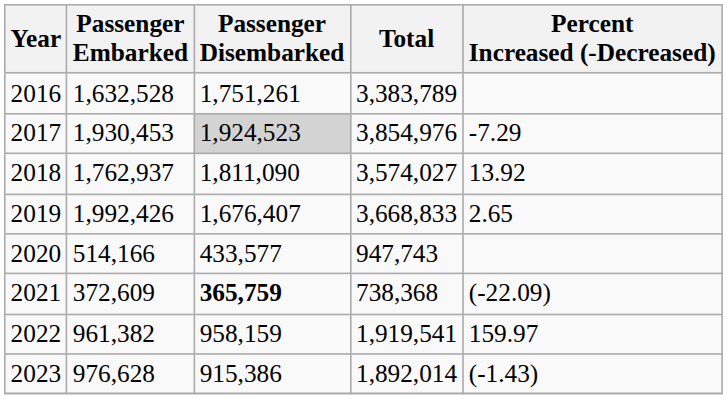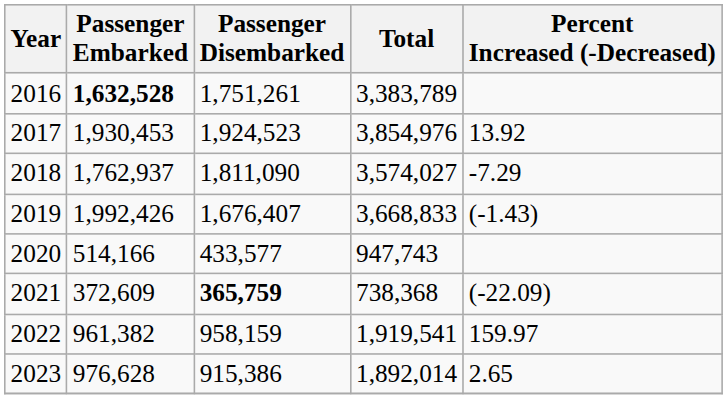(123, 93) normal -> (123, 93) bold
(250, 133) lightgrey background -> (250, 133) no background
(495, 133) -7.29 -> (497, 133) 13.92
(497, 173) 13.92 -> (495, 173) -7.29
(491, 213) 2.65 -> (504, 213) (-1.43)
(504, 373) (-1.43) -> (491, 373) 2.65
